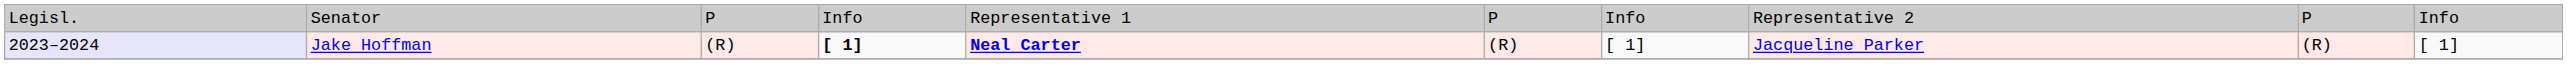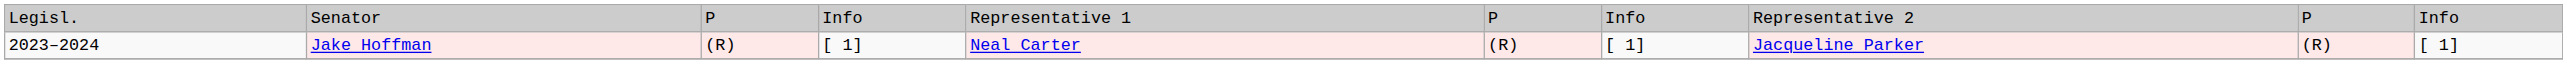(54, 46) lavender background -> (54, 46) no background
(842, 46) bold -> (842, 46) normal
(1026, 46) bold -> (1026, 46) normal
